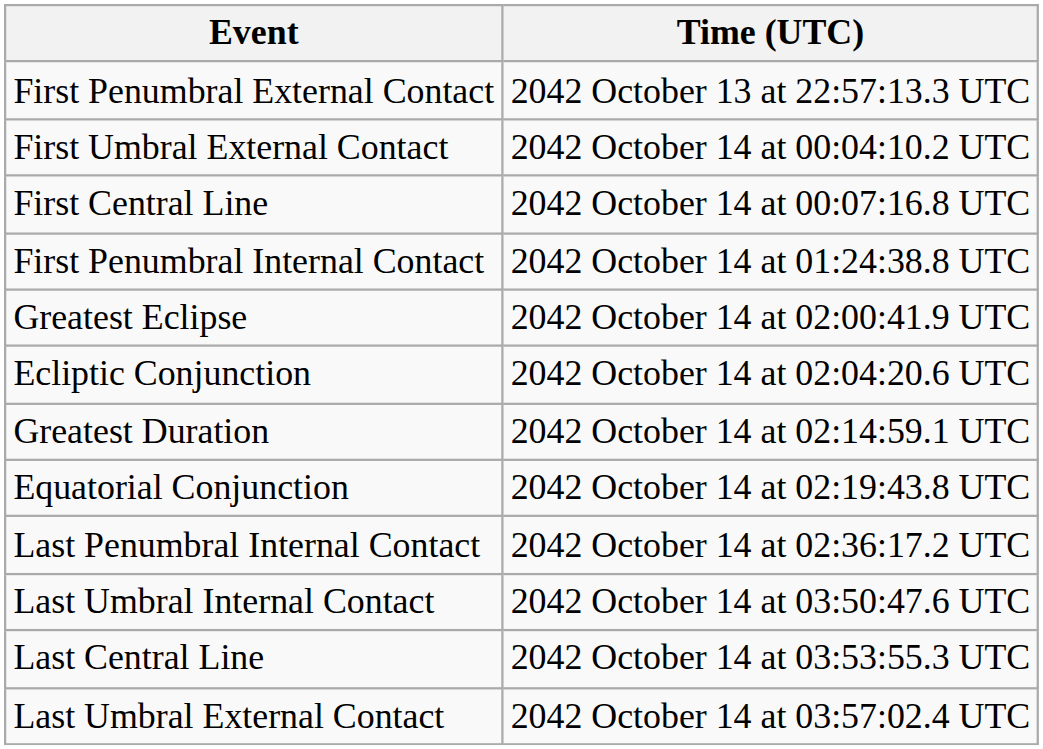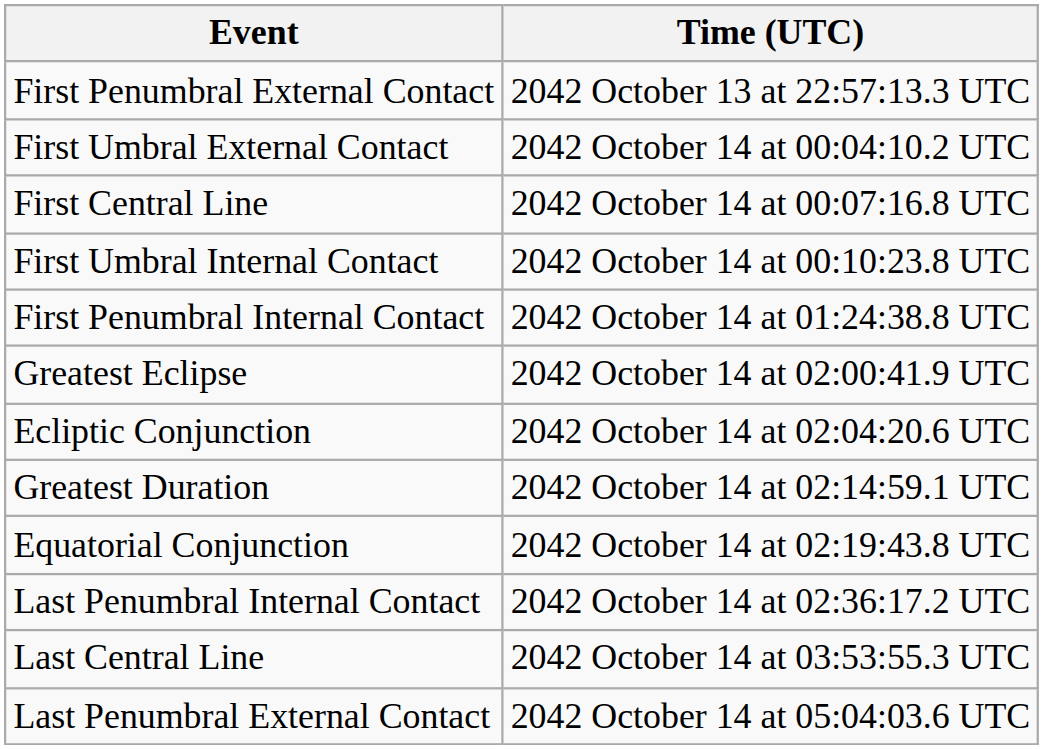+ row: (226, 260)
- row: (224, 601)
- row: (229, 714)
+ row: (252, 714)
